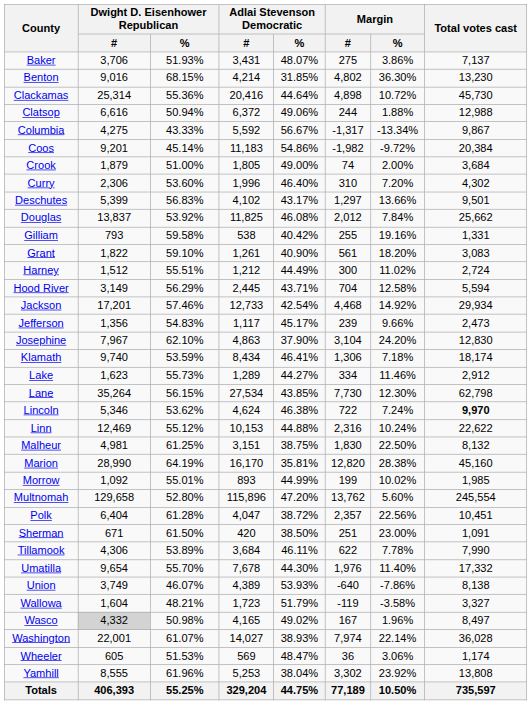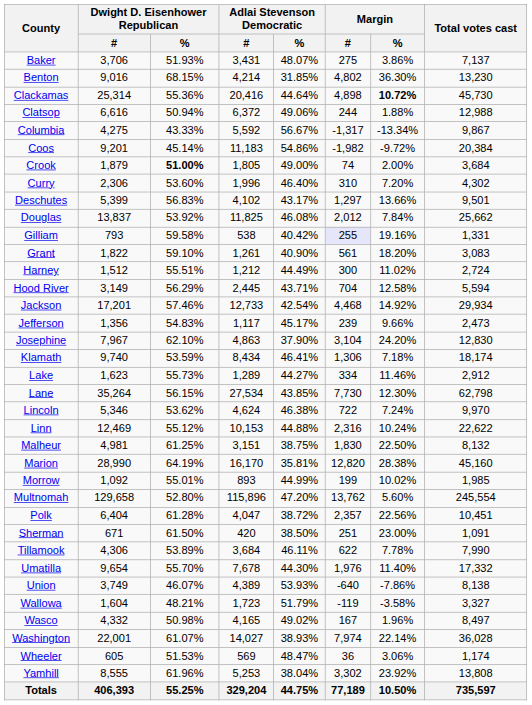(398, 95) normal -> (398, 95) bold
(185, 165) normal -> (185, 165) bold
(348, 235) no background -> (348, 235) lavender background
(476, 410) bold -> (476, 410) normal
(114, 620) lightgrey background -> (114, 620) no background
